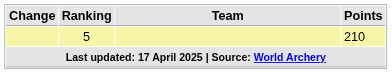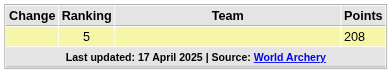(355, 37) 210 -> (355, 37) 208
